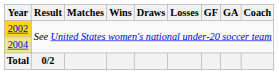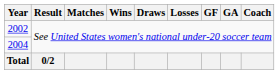(18, 28) gold background -> (18, 28) no background
(18, 45) khaki background -> (18, 45) no background
